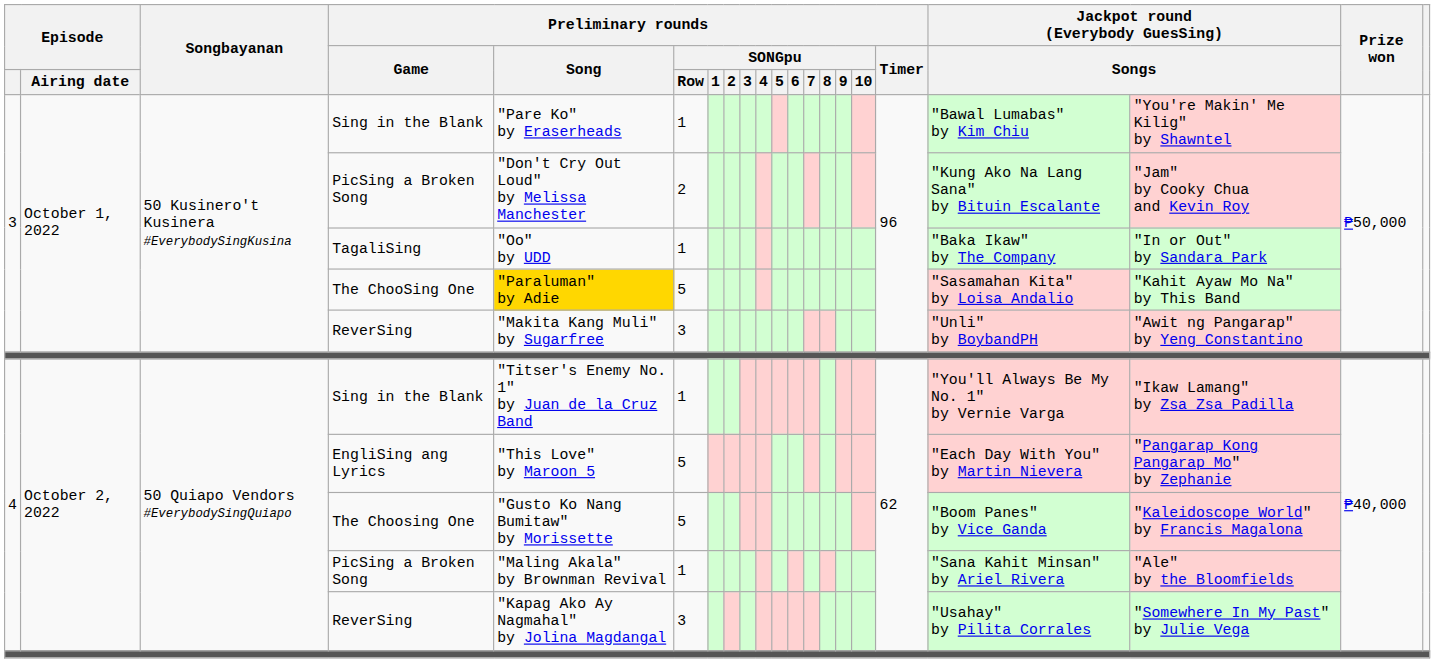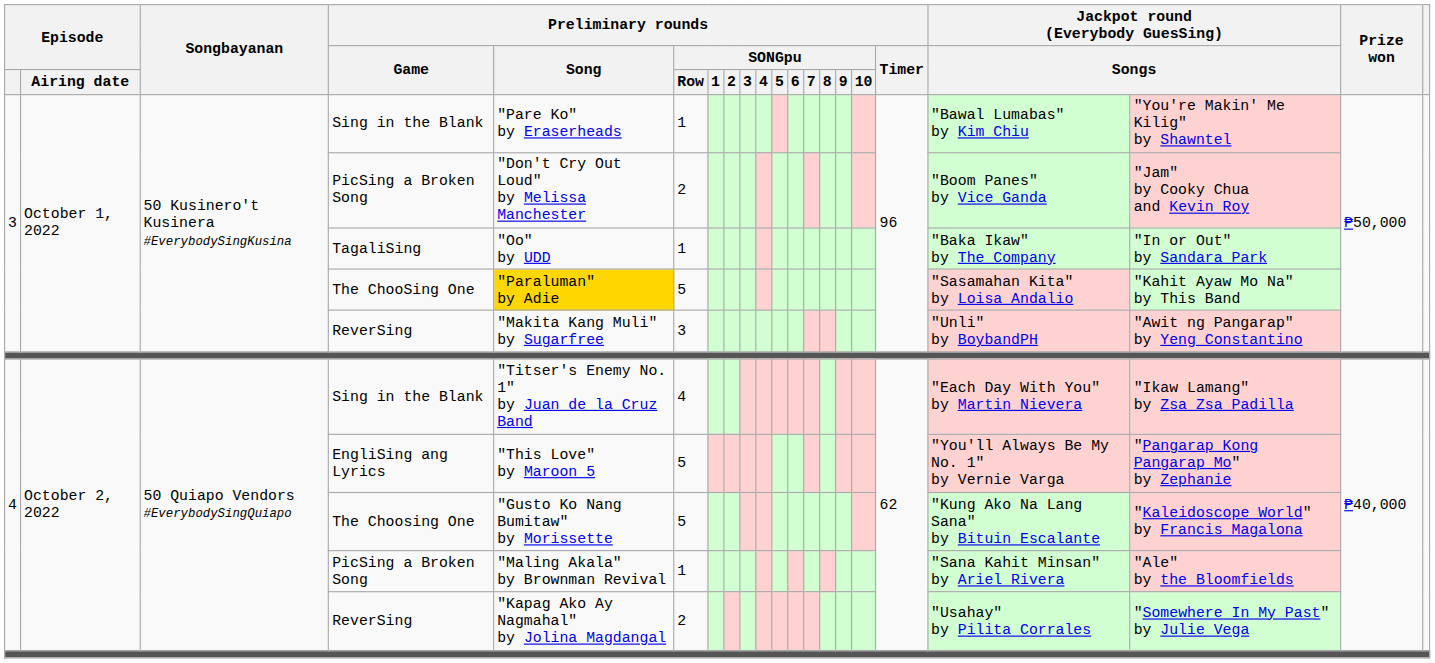(1016, 190) "Kung Ako Na Lang Sana" by Bituin Escalante -> (989, 190) "Boom Panes" by Vice Ganda
(682, 396) 1 -> (682, 396) 4
(1020, 396) "You'll Always Be My No. 1" by Vernie Varga -> (1016, 396) "Each Day With You" by Martin Nievera
(1016, 463) "Each Day With You" by Martin Nievera -> (1020, 463) "You'll Always Be My No. 1" by Vernie Varga
(989, 522) "Boom Panes" by Vice Ganda -> (1016, 522) "Kung Ako Na Lang Sana" by Bituin Escalante
(682, 621) 3 -> (682, 621) 2
